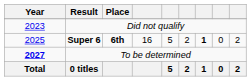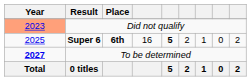(35, 26) no background -> (35, 26) lightsalmon background
(170, 41) normal -> (170, 41) bold
(204, 41) bold -> (204, 41) normal
